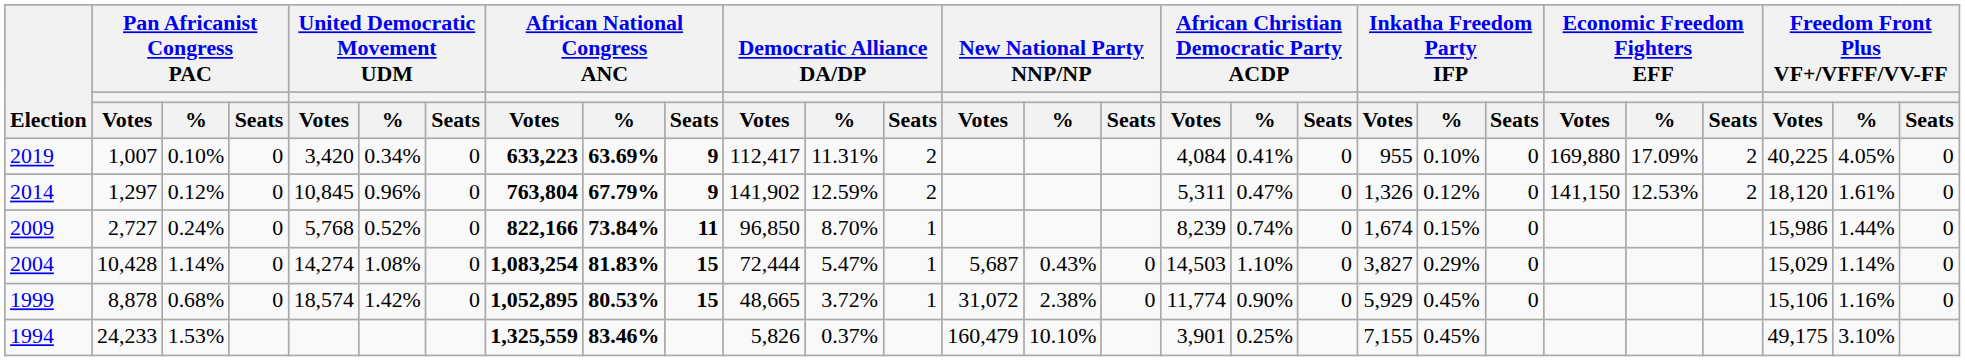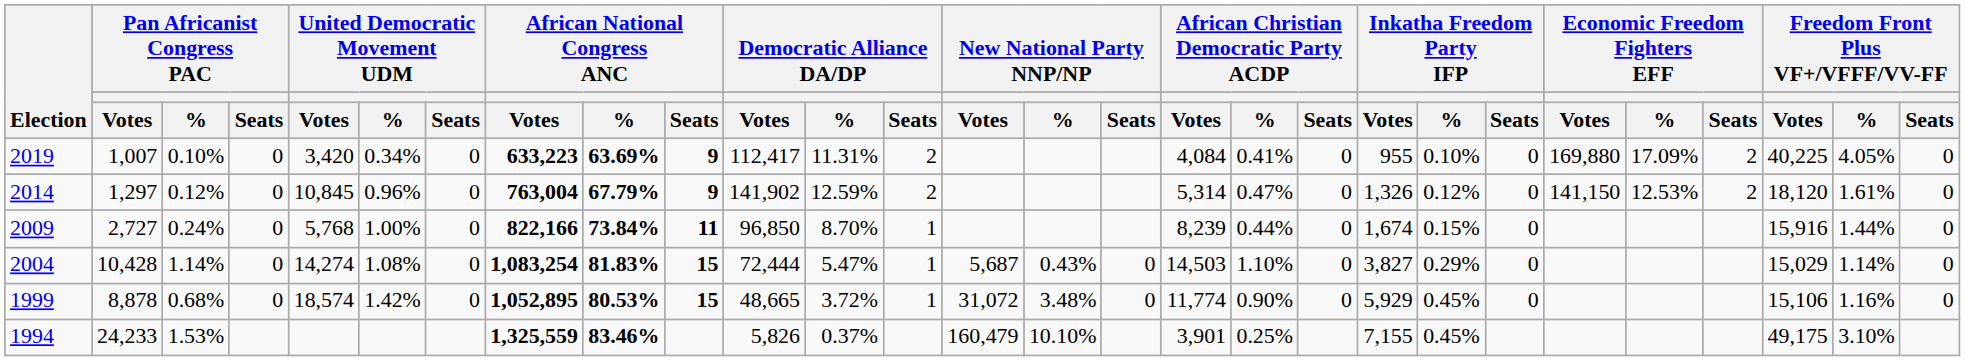(542, 192) 763,804 -> (542, 192) 763,004
(1202, 192) 5,311 -> (1201, 192) 5,314
(393, 228) 0.52% -> (393, 228) 1.00%
(1265, 228) 0.74% -> (1265, 228) 0.44%
(1798, 228) 15,986 -> (1798, 228) 15,916
(1068, 300) 2.38% -> (1068, 300) 3.48%
